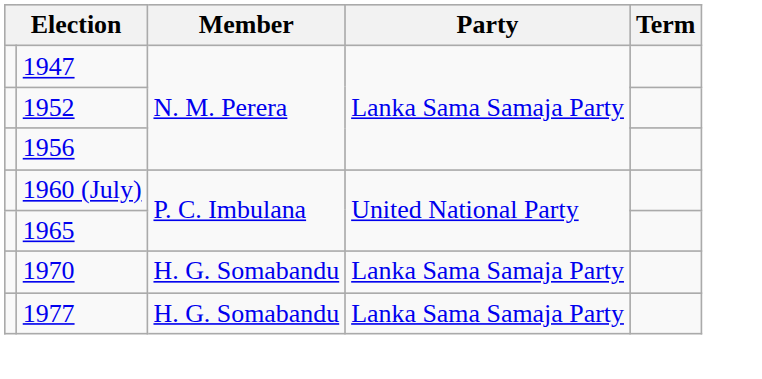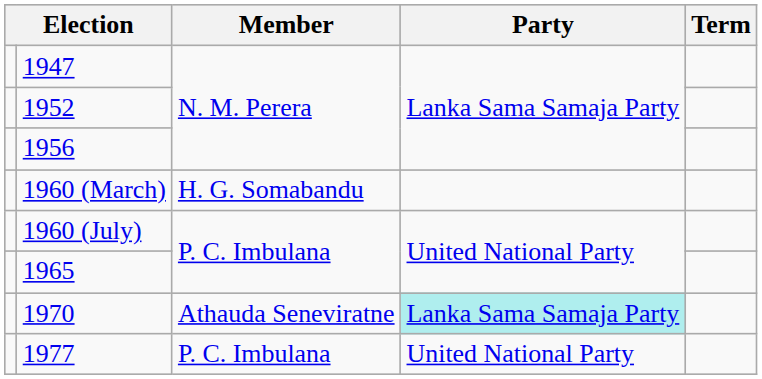+ row: (94, 189)
(246, 271) H. G. Somabandu -> (286, 312) Athauda Seneviratne
(488, 271) no background -> (543, 312) paleturquoise background
(246, 312) H. G. Somabandu -> (254, 353) P. C. Imbulana
(488, 312) Lanka Sama Samaja Party -> (520, 353) United National Party
